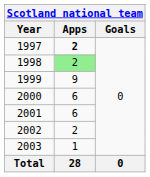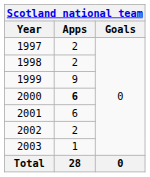(75, 46) bold -> (75, 46) normal
(75, 63) lightgreen background -> (75, 63) no background
(75, 96) normal -> (75, 96) bold
